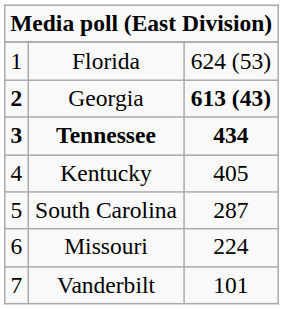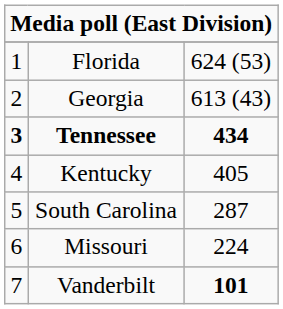(16, 98) bold -> (16, 98) normal
(231, 98) bold -> (231, 98) normal
(231, 284) normal -> (231, 284) bold
